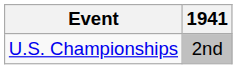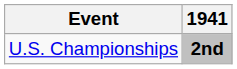(207, 48) normal -> (207, 48) bold
